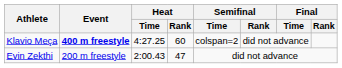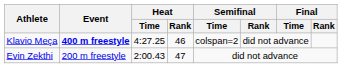(180, 41) 60 -> (180, 41) 46
